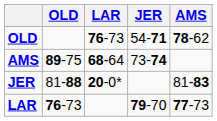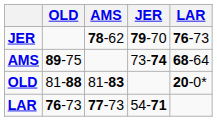columns swapped: (191, 15) <-> (106, 15)
(23, 37) OLD -> (21, 37) JER
(148, 37) 54-71 -> (148, 37) 79-70
(21, 82) JER -> (23, 82) OLD
(148, 104) 79-70 -> (148, 104) 54-71
